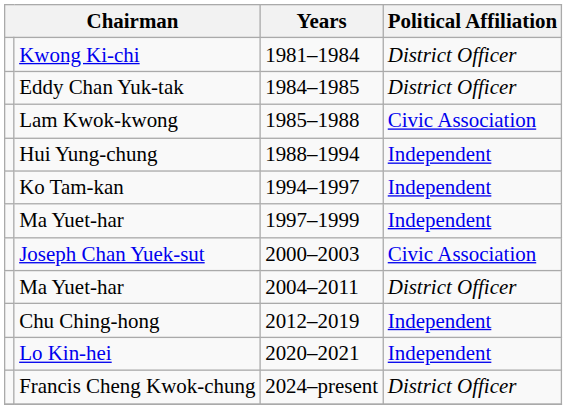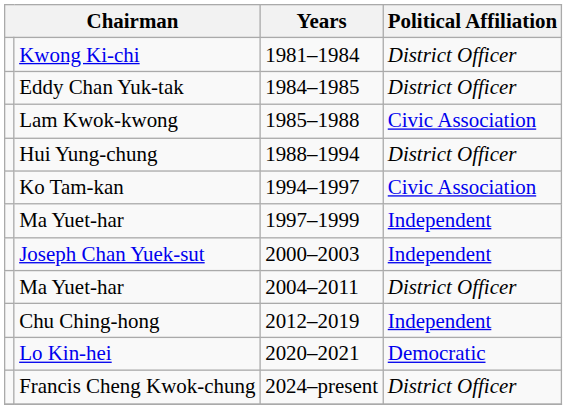(440, 154) Independent -> (452, 154) District Officer
(440, 187) Independent -> (462, 187) Civic Association
(462, 253) Civic Association -> (440, 253) Independent
(440, 353) Independent -> (437, 353) Democratic
